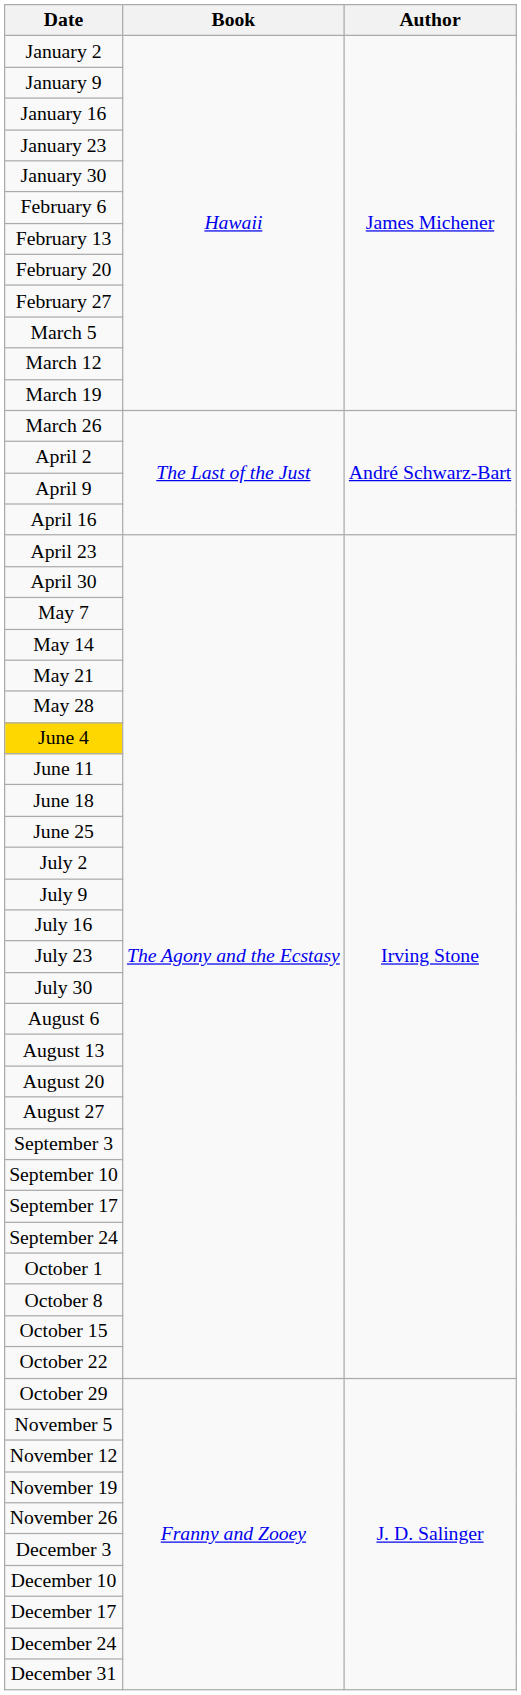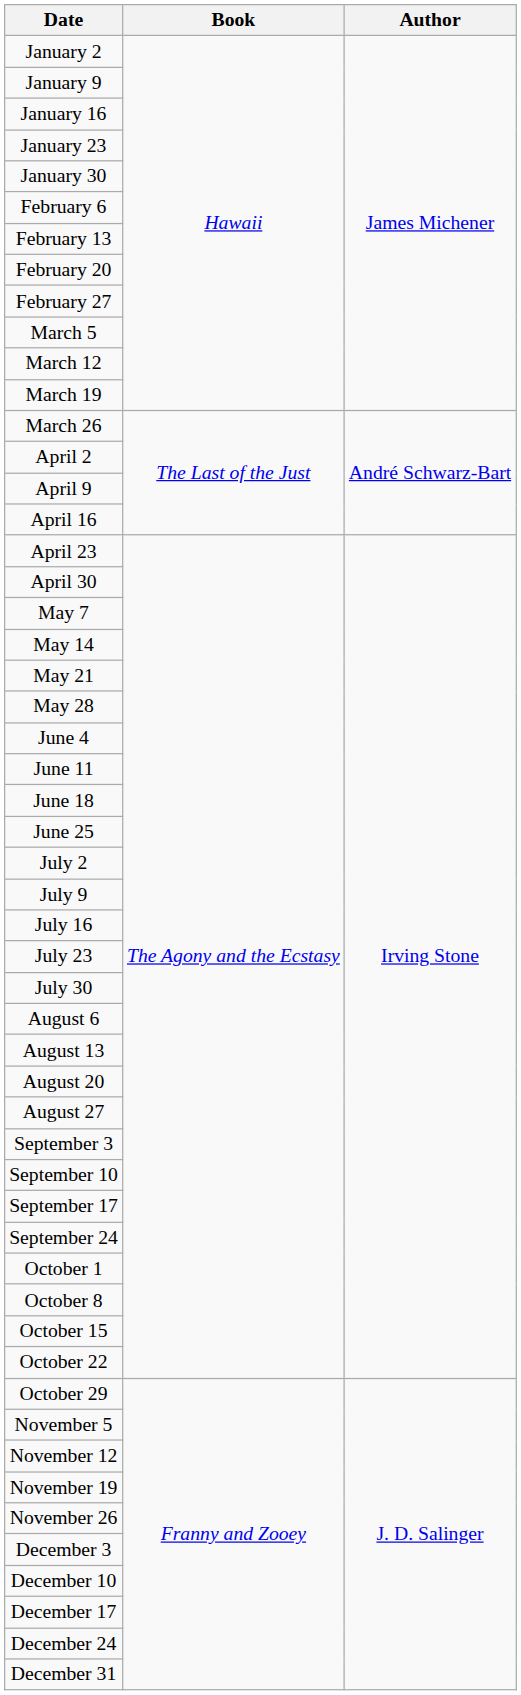(64, 737) gold background -> (64, 737) no background
